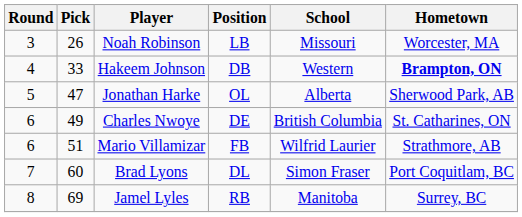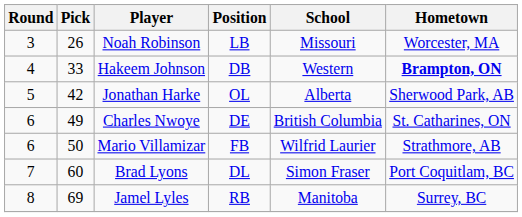(75, 95) 47 -> (75, 95) 42
(75, 146) 51 -> (75, 146) 50
